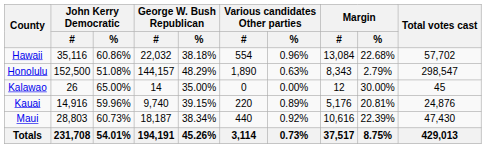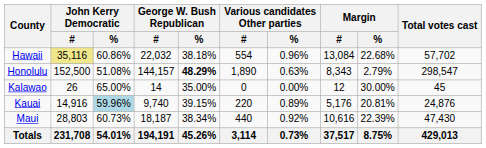(72, 55) no background -> (72, 55) khaki background
(199, 71) normal -> (199, 71) bold
(114, 103) no background -> (114, 103) lightblue background
